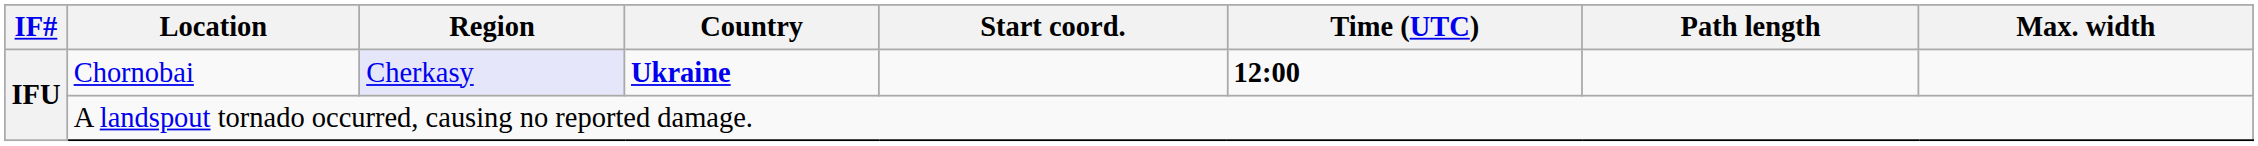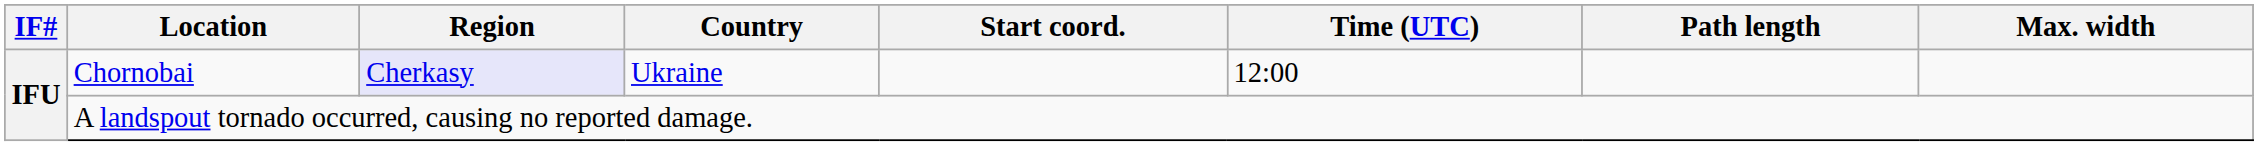(681, 72) bold -> (677, 72) normal
(1267, 72) bold -> (1266, 72) normal
